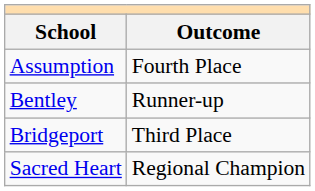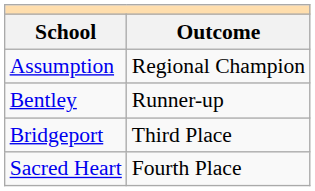(187, 65) Fourth Place -> (218, 65) Regional Champion
(218, 168) Regional Champion -> (187, 168) Fourth Place
